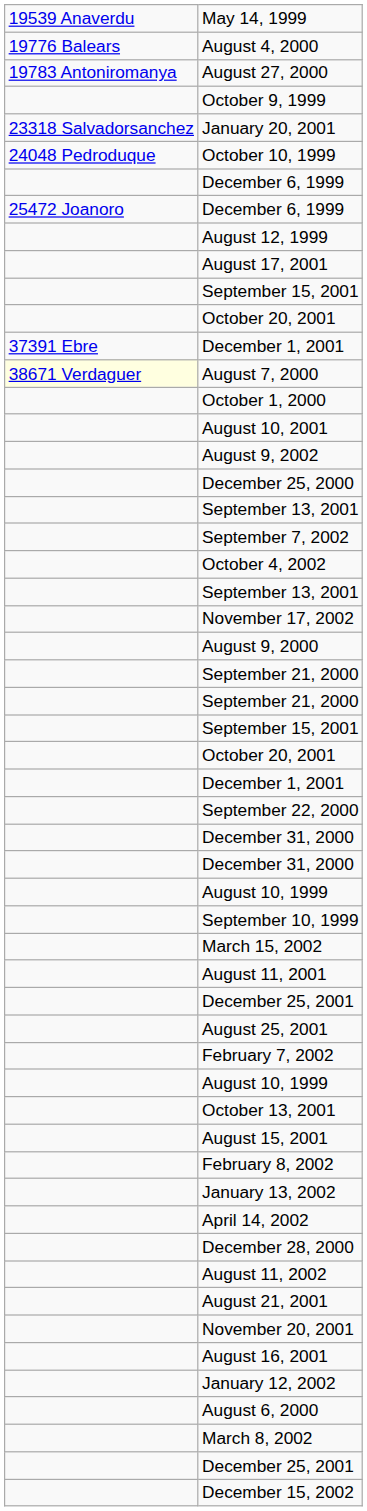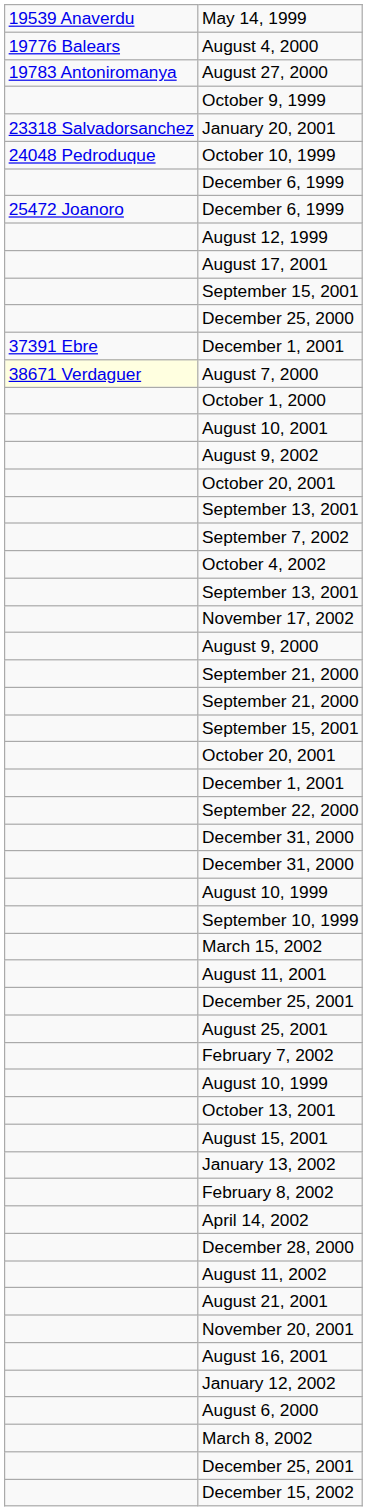(269, 319) October 20, 2001 -> (278, 319) December 25, 2000
(278, 483) December 25, 2000 -> (269, 483) October 20, 2001
(268, 1165) February 8, 2002 -> (269, 1165) January 13, 2002
(269, 1193) January 13, 2002 -> (268, 1193) February 8, 2002
